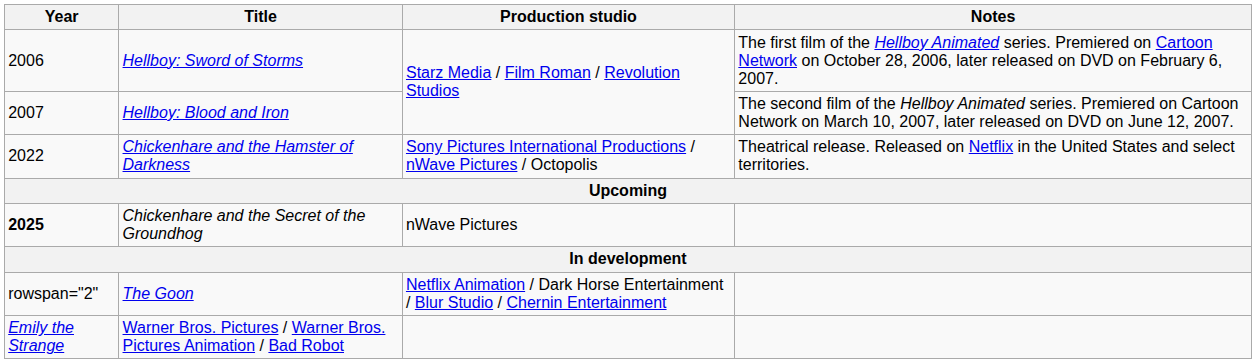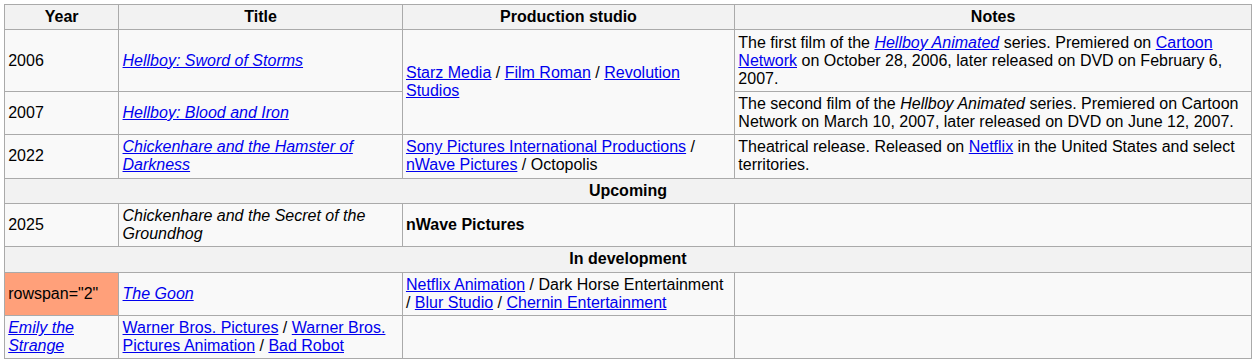(26, 225) bold -> (26, 225) normal
(462, 225) normal -> (465, 225) bold
(53, 293) no background -> (53, 293) lightsalmon background
